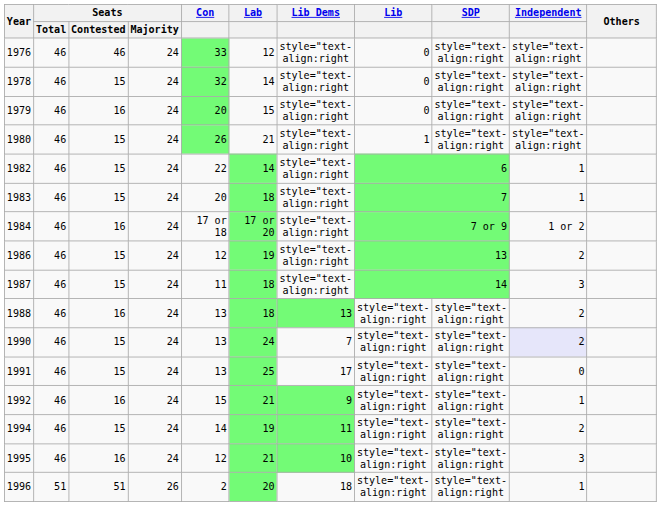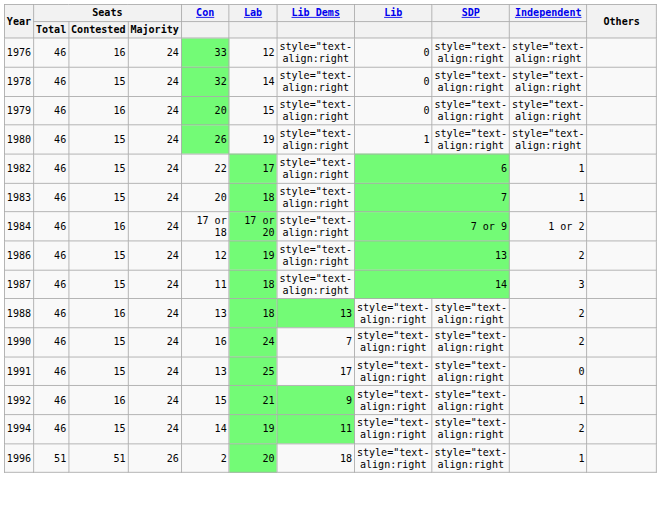(119, 52) 46 -> (119, 52) 16
(268, 139) 21 -> (268, 139) 19
(268, 168) 14 -> (268, 168) 17
(221, 342) 13 -> (221, 342) 16
(581, 342) lavender background -> (581, 342) no background
- row: (19, 458)
